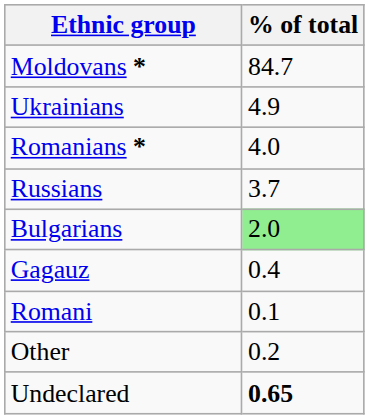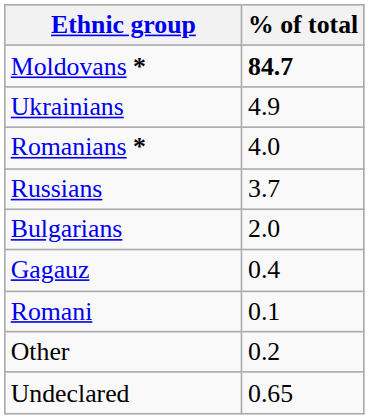(271, 65) normal -> (271, 65) bold
(264, 229) lightgreen background -> (264, 229) no background
(271, 392) bold -> (271, 392) normal
